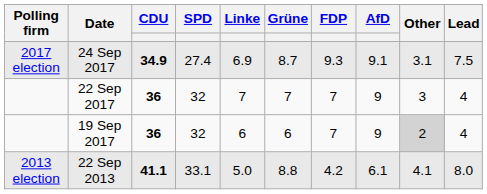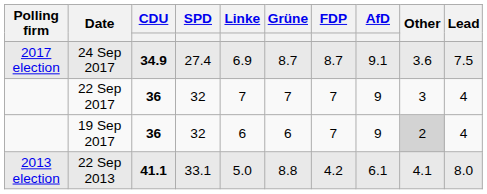(333, 60) 9.3 -> (333, 60) 8.7
(422, 60) 3.1 -> (422, 60) 3.6
